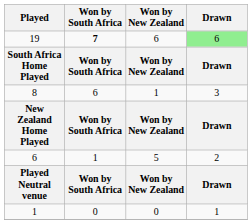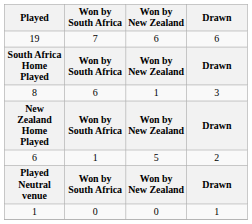(95, 39) bold -> (95, 39) normal
(217, 39) lightgreen background -> (217, 39) no background
